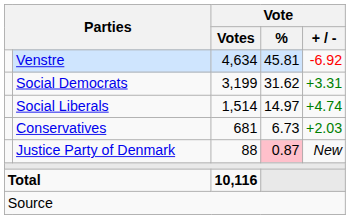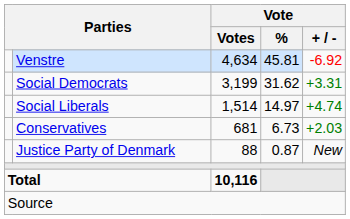(286, 151) pink background -> (286, 151) no background
